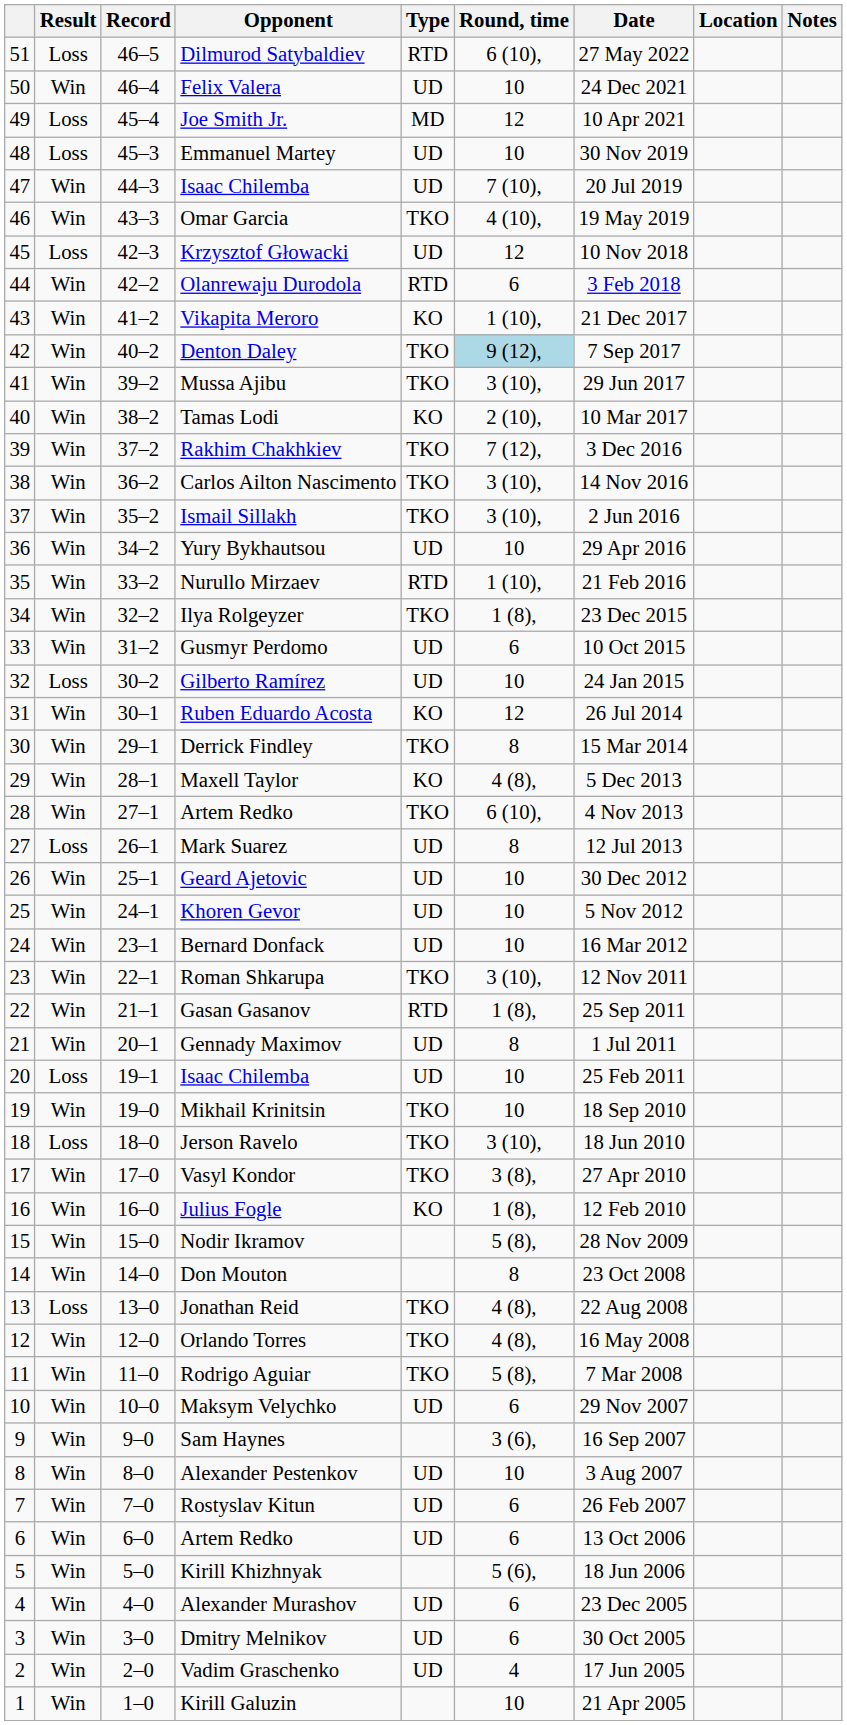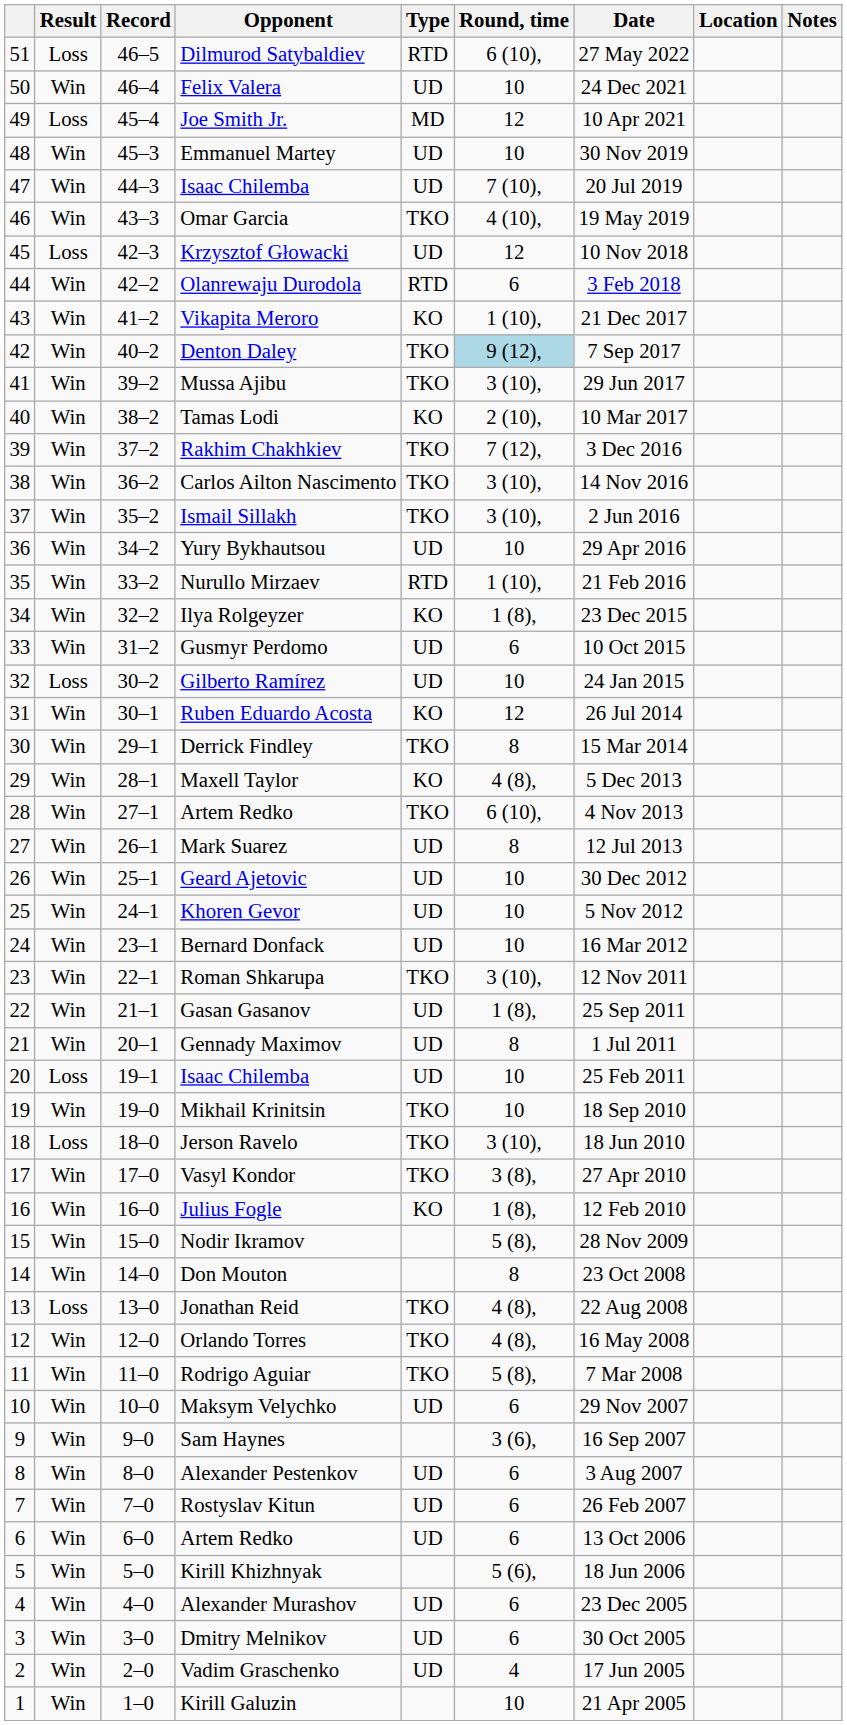(68, 152) Loss -> (68, 152) Win
(428, 614) TKO -> (428, 614) KO
(68, 845) Loss -> (68, 845) Win
(428, 1010) RTD -> (428, 1010) UD
(514, 1472) 10 -> (514, 1472) 6
